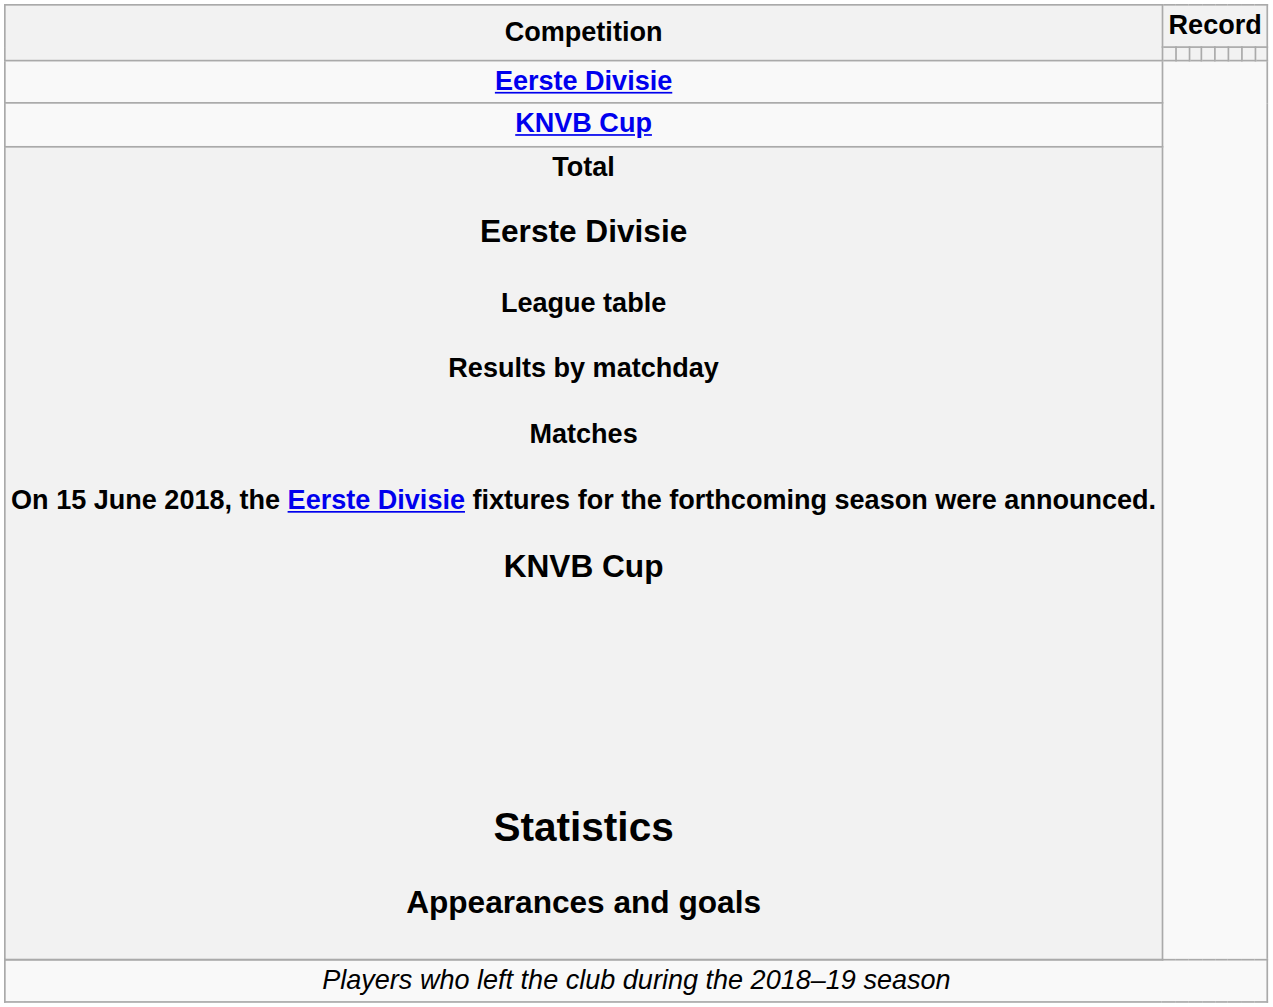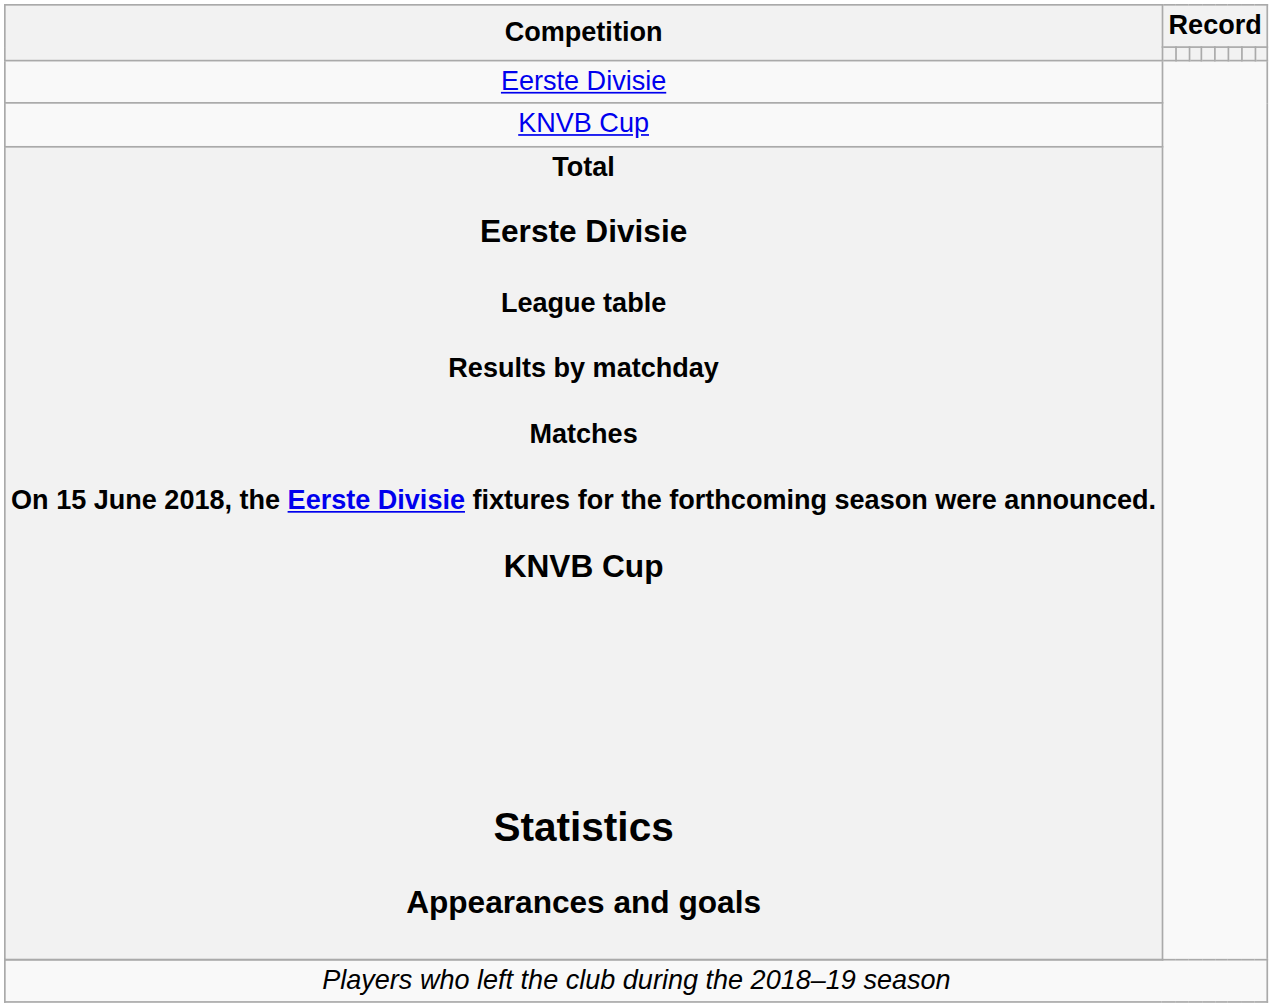(584, 81) bold -> (584, 81) normal
(584, 124) bold -> (584, 124) normal
